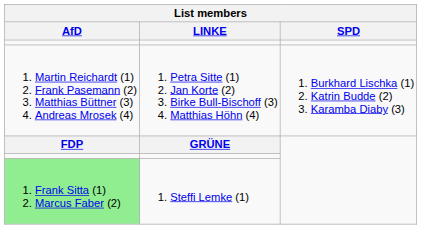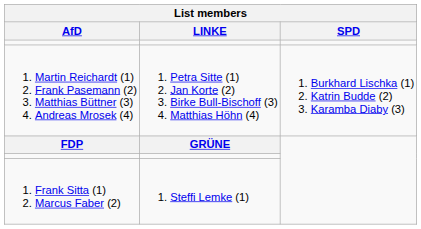(72, 198) lightgreen background -> (72, 198) no background
